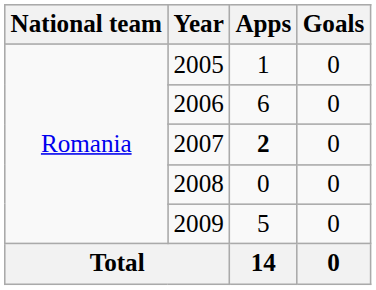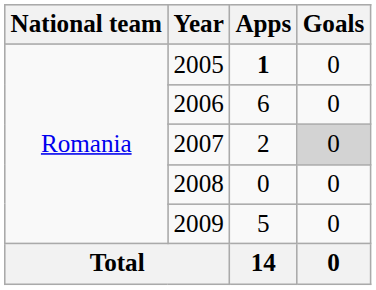(263, 64) normal -> (263, 64) bold
(263, 143) bold -> (263, 143) normal
(334, 143) no background -> (334, 143) lightgrey background
